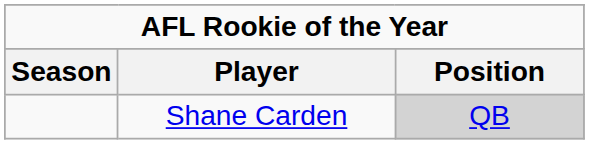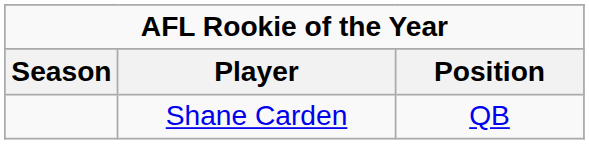(490, 116) lightgrey background -> (490, 116) no background
